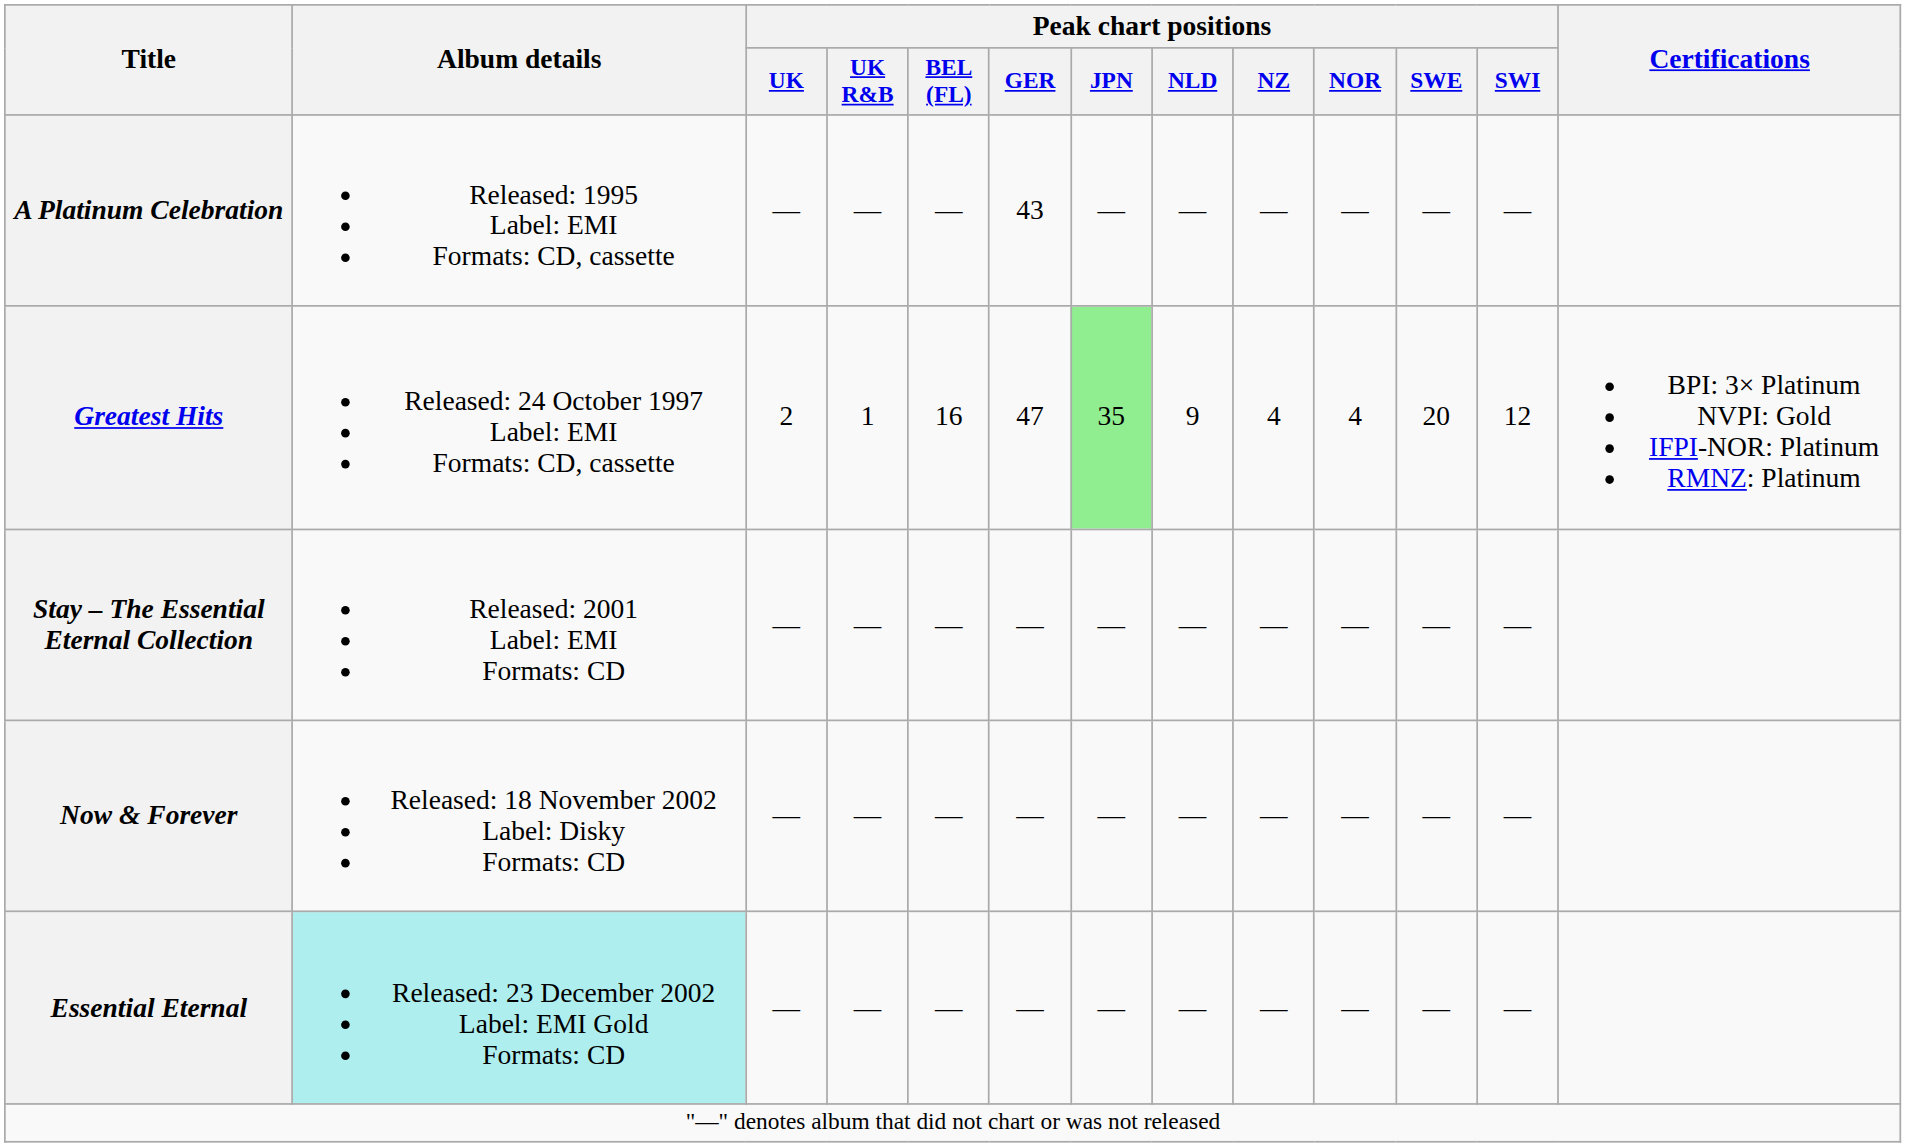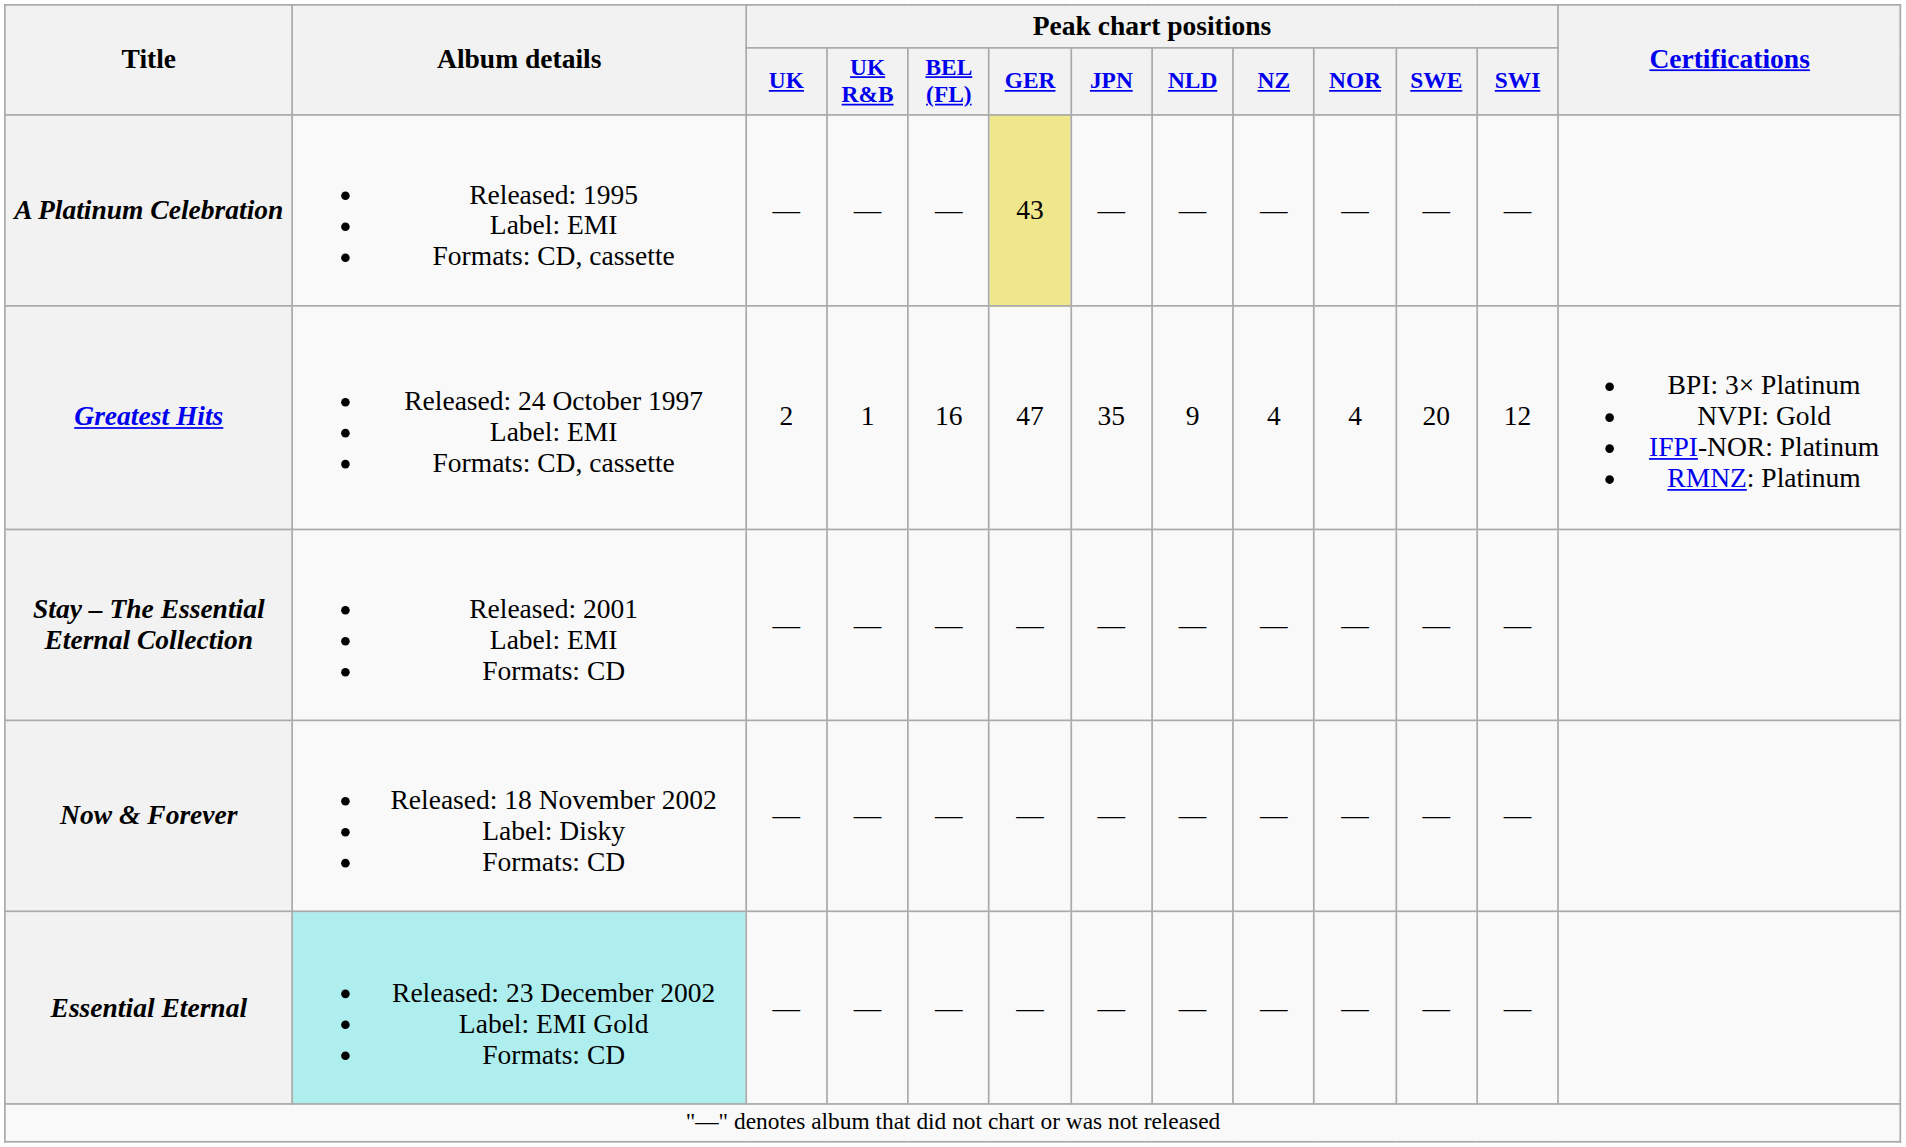(1030, 210) no background -> (1030, 210) khaki background
(1111, 417) lightgreen background -> (1111, 417) no background
